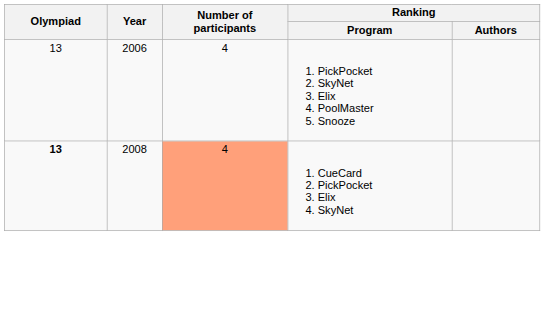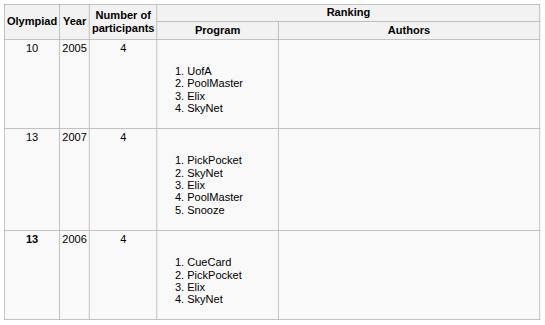+ row: (218, 90)
(135, 48) 2006 -> (75, 137) 2007
(135, 149) 2008 -> (75, 239) 2006
(225, 149) lightsalmon background -> (123, 239) no background
